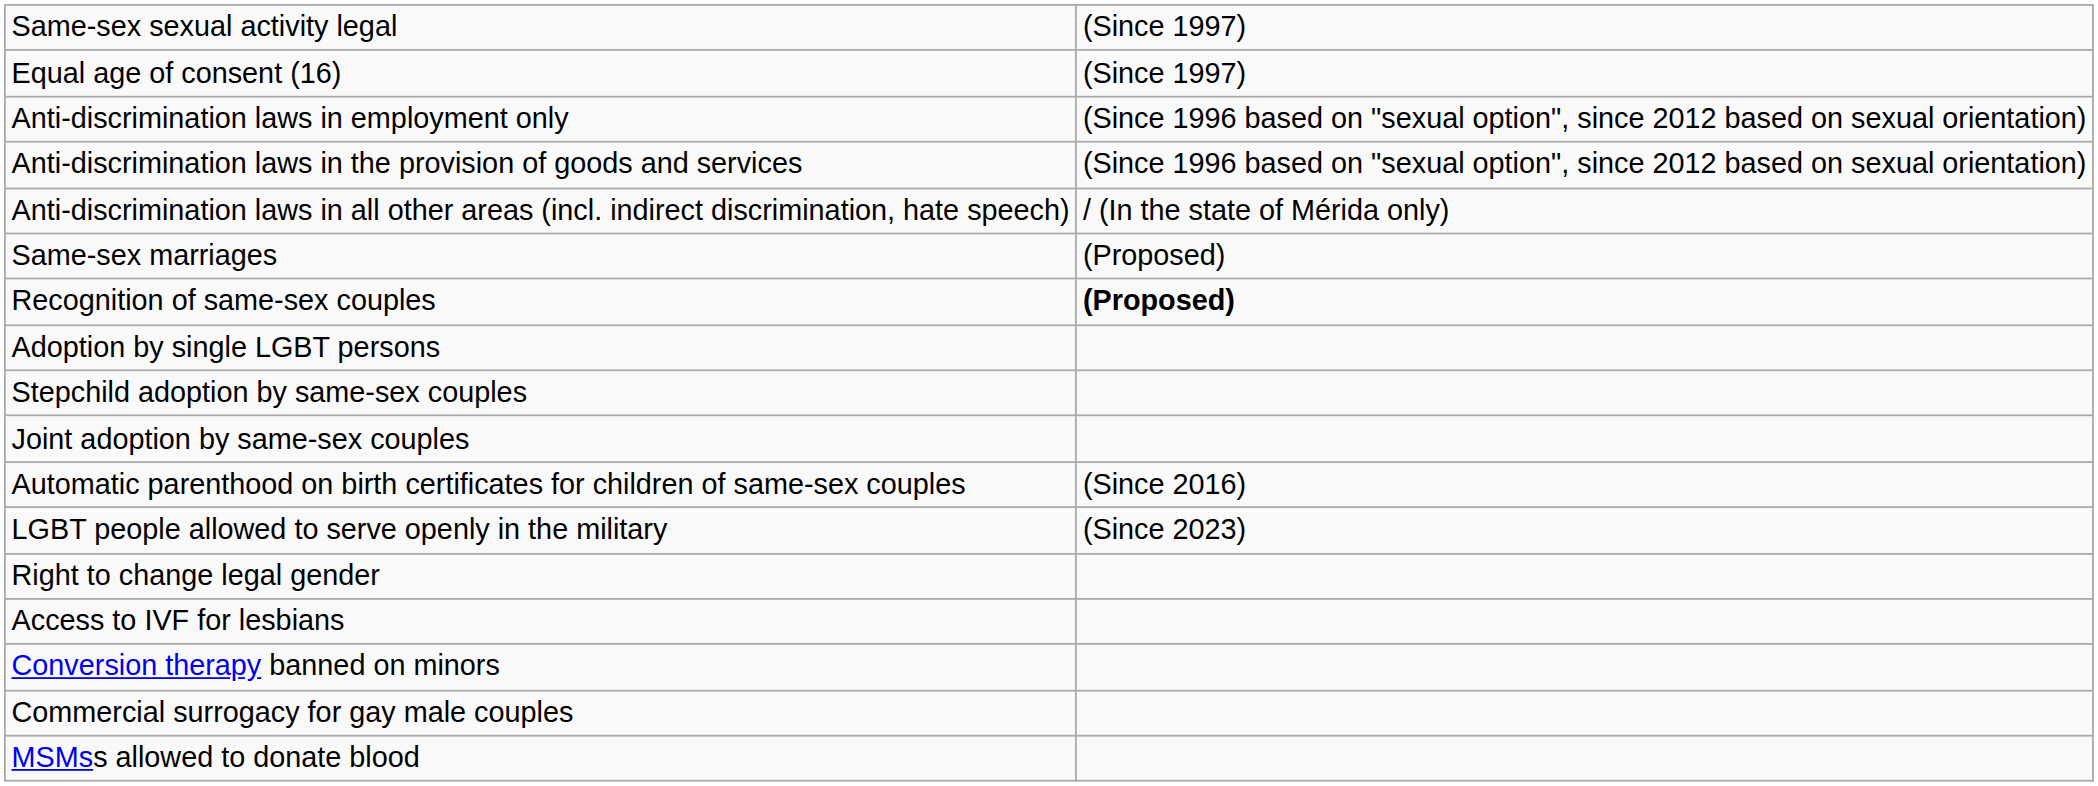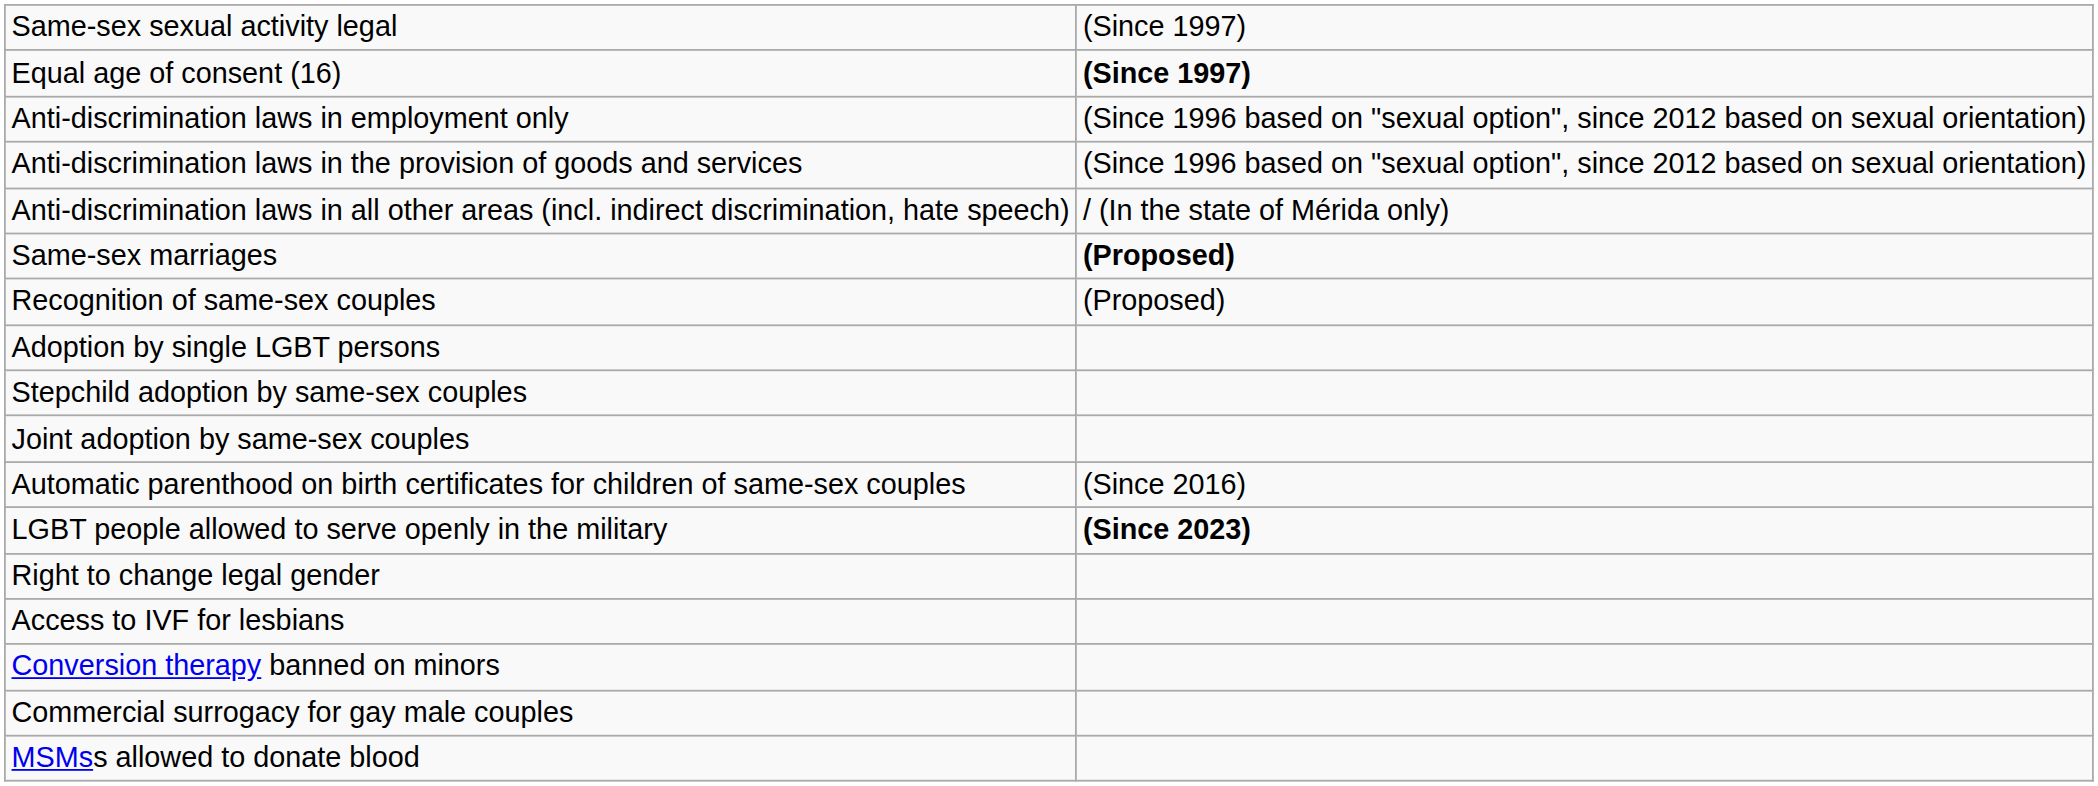(1165, 73) normal -> (1167, 73) bold
(1154, 255) normal -> (1159, 255) bold
(1159, 301) bold -> (1154, 301) normal
(1165, 529) normal -> (1167, 529) bold
